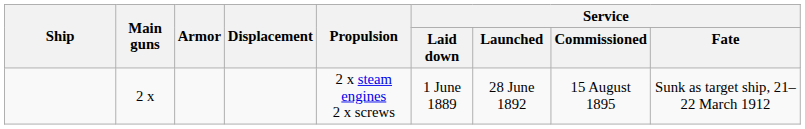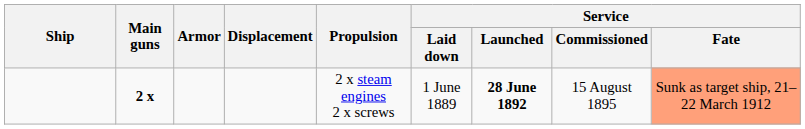(145, 95) normal -> (145, 95) bold
(512, 95) normal -> (512, 95) bold
(726, 95) no background -> (726, 95) lightsalmon background
